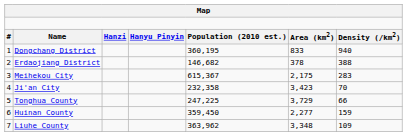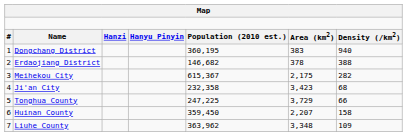(297, 50) 833 -> (297, 50) 383
(345, 75) 283 -> (345, 75) 282
(343, 88) 70 -> (343, 88) 68
(302, 113) 2,277 -> (302, 113) 2,207
(345, 113) 159 -> (345, 113) 158
